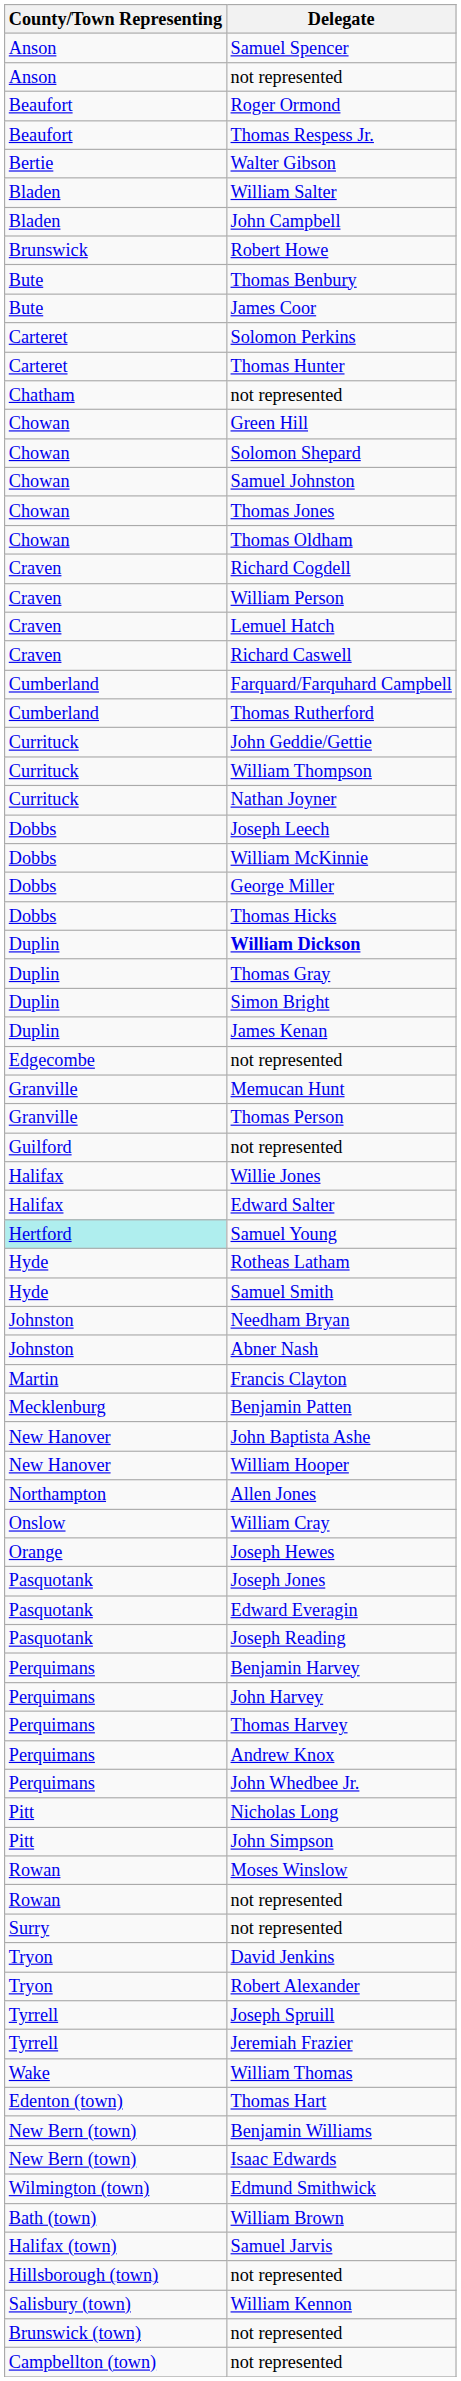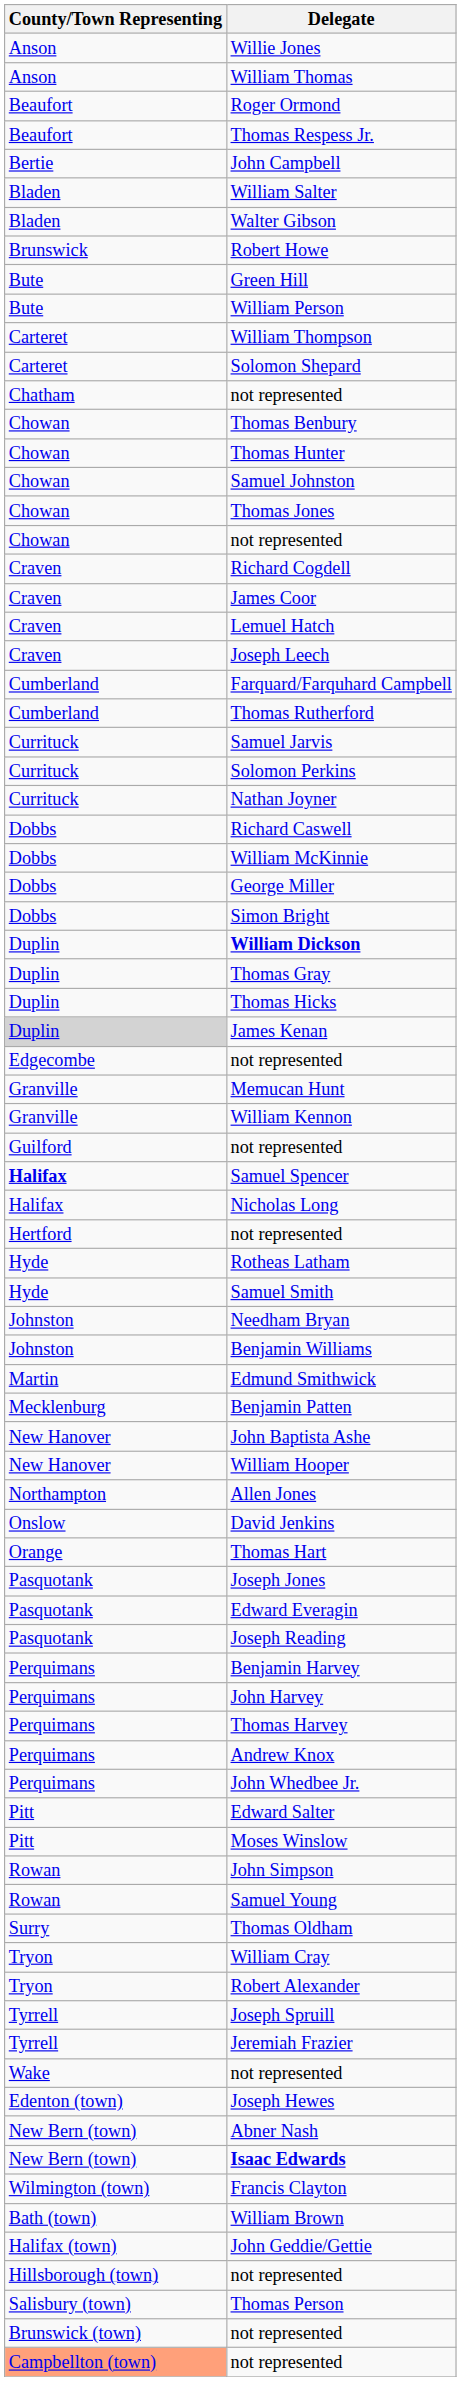(290, 47) Samuel Spencer -> (276, 47) Willie Jones
(287, 76) not represented -> (292, 76) William Thomas
(283, 163) Walter Gibson -> (286, 163) John Campbell
(286, 221) John Campbell -> (283, 221) Walter Gibson
(294, 279) Thomas Benbury -> (269, 279) Green Hill
(273, 308) James Coor -> (287, 308) William Person
(293, 337) Solomon Perkins -> (301, 337) William Thompson
(288, 366) Thomas Hunter -> (296, 366) Solomon Shepard
(269, 423) Green Hill -> (294, 423) Thomas Benbury
(296, 452) Solomon Shepard -> (288, 452) Thomas Hunter
(292, 539) Thomas Oldham -> (287, 539) not represented
(287, 597) William Person -> (273, 597) James Coor
(291, 655) Richard Caswell -> (280, 655) Joseph Leech
(301, 742) John Geddie/Gettie -> (281, 742) Samuel Jarvis
(301, 771) William Thompson -> (293, 771) Solomon Perkins
(280, 828) Joseph Leech -> (291, 828) Richard Caswell
(283, 915) Thomas Hicks -> (280, 915) Simon Bright
(280, 1002) Simon Bright -> (283, 1002) Thomas Hicks
(34, 1031) no background -> (34, 1031) lightgrey background
(287, 1118) Thomas Person -> (291, 1118) William Kennon
(36, 1176) normal -> (38, 1176) bold
(276, 1176) Willie Jones -> (290, 1176) Samuel Spencer
(282, 1204) Edward Salter -> (284, 1204) Nicholas Long
(40, 1233) paleturquoise background -> (40, 1233) no background
(284, 1233) Samuel Young -> (287, 1233) not represented
(274, 1349) Abner Nash -> (301, 1349) Benjamin Williams
(289, 1378) Francis Clayton -> (303, 1378) Edmund Smithwick
(280, 1523) William Cray -> (282, 1523) David Jenkins
(282, 1552) Joseph Hewes -> (278, 1552) Thomas Hart
(284, 1812) Nicholas Long -> (282, 1812) Edward Salter
(282, 1841) John Simpson -> (289, 1841) Moses Winslow
(289, 1870) Moses Winslow -> (282, 1870) John Simpson
(287, 1899) not represented -> (284, 1899) Samuel Young
(287, 1928) not represented -> (292, 1928) Thomas Oldham
(282, 1957) David Jenkins -> (280, 1957) William Cray
(292, 2072) William Thomas -> (287, 2072) not represented
(278, 2101) Thomas Hart -> (282, 2101) Joseph Hewes
(301, 2130) Benjamin Williams -> (274, 2130) Abner Nash
(283, 2159) normal -> (288, 2159) bold
(303, 2188) Edmund Smithwick -> (289, 2188) Francis Clayton
(281, 2246) Samuel Jarvis -> (301, 2246) John Geddie/Gettie
(291, 2304) William Kennon -> (287, 2304) Thomas Person
(82, 2362) no background -> (82, 2362) lightsalmon background
